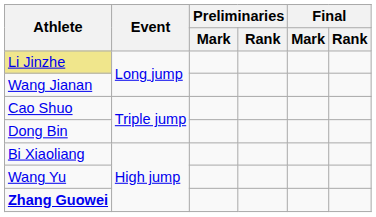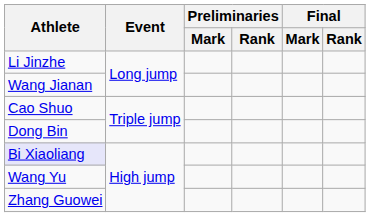(37, 62) khaki background -> (37, 62) no background
(46, 154) no background -> (46, 154) lavender background
(58, 200) bold -> (55, 200) normal
